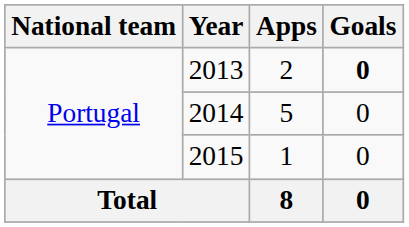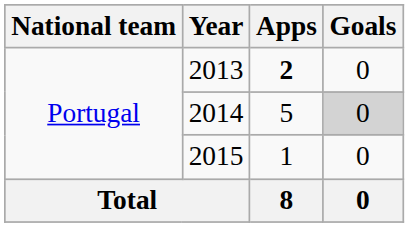(286, 69) normal -> (286, 69) bold
(363, 69) bold -> (363, 69) normal
(363, 112) no background -> (363, 112) lightgrey background
